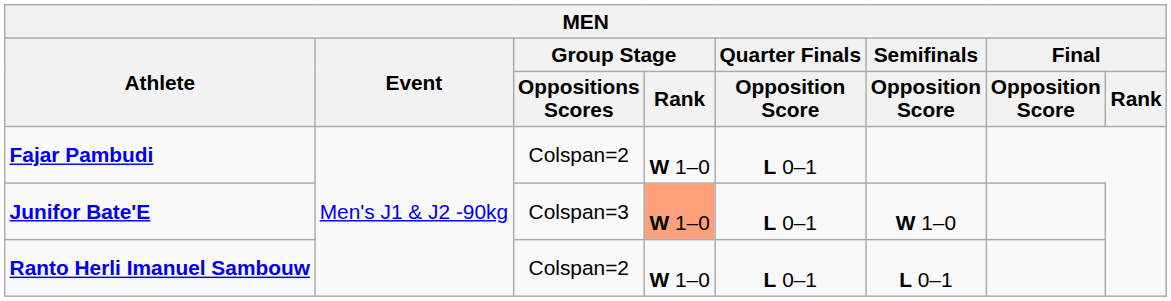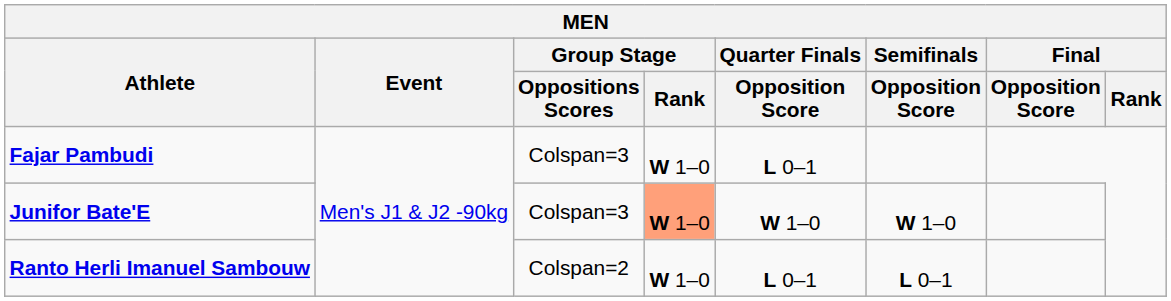(579, 155) Colspan=2 -> (579, 155) Colspan=3
(790, 223) L 0–1 -> (790, 223) W 1–0
